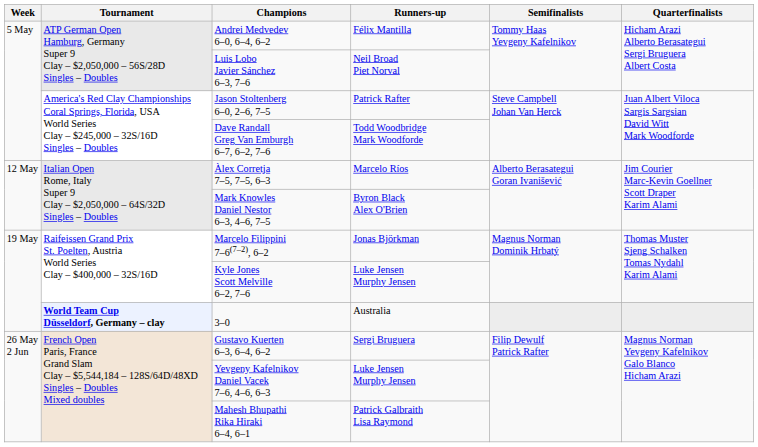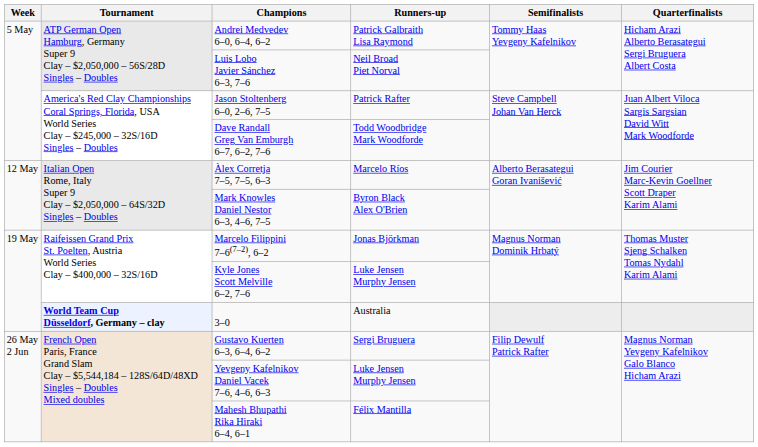(382, 29) Félix Mantilla -> (388, 35) Patrick Galbraith Lisa Raymond
(388, 415) Patrick Galbraith Lisa Raymond -> (382, 409) Félix Mantilla
